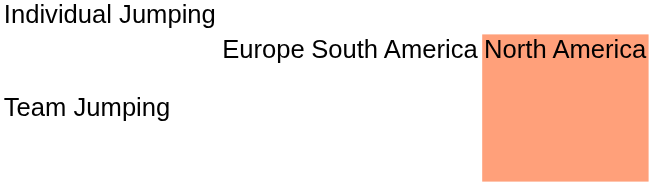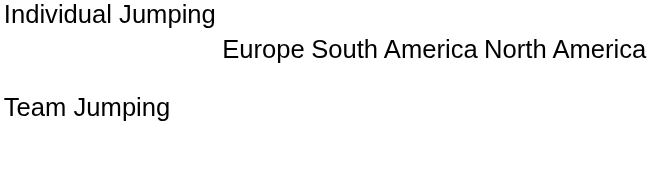(565, 50) lightsalmon background -> (565, 50) no background
